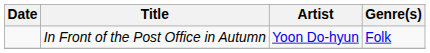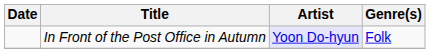(316, 37) no background -> (316, 37) lavender background
